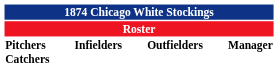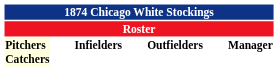(27, 52) no background -> (27, 52) lightyellow background
